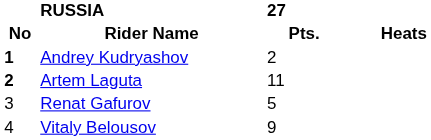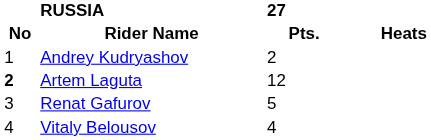(9, 57) bold -> (9, 57) normal
(276, 80) 11 -> (276, 80) 12
(272, 127) 9 -> (272, 127) 4
